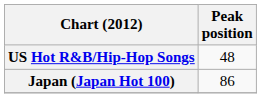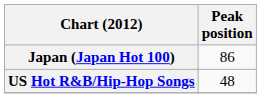rows swapped: (101, 81) <-> (101, 57)
